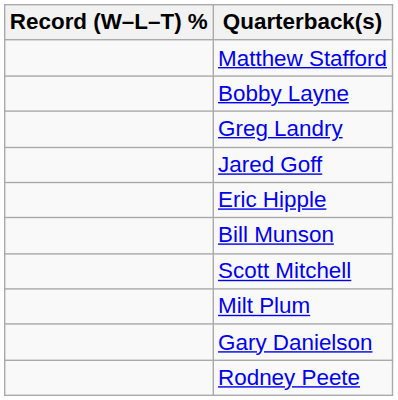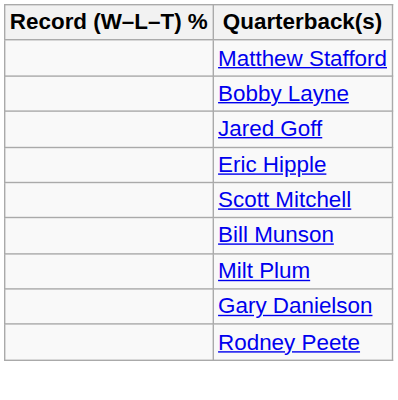- row: (280, 128)
rows swapped: (285, 270) <-> (276, 235)
